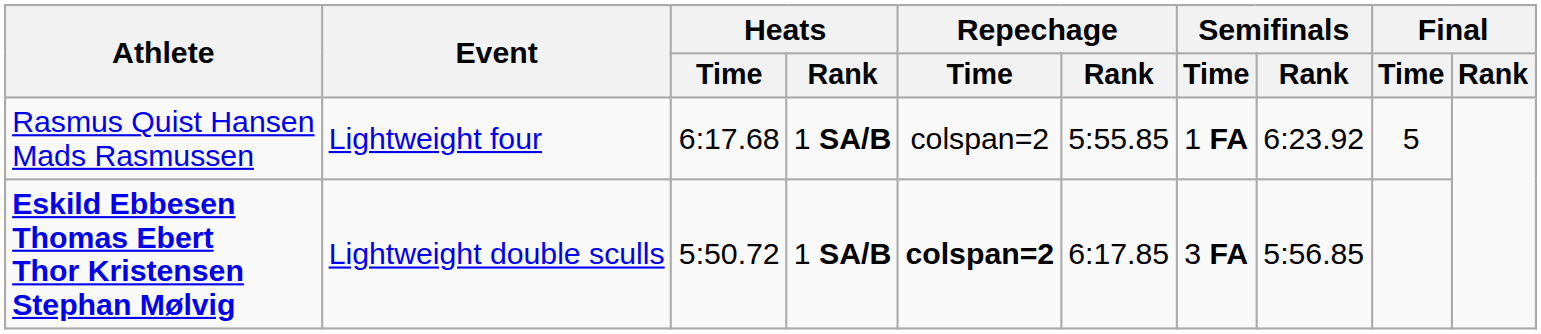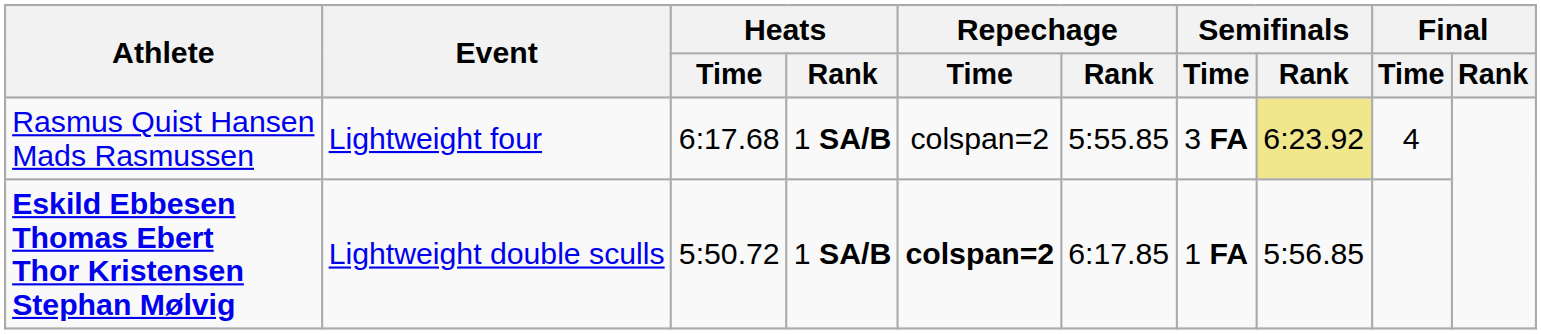(1216, 139) 1 FA -> (1216, 139) 3 FA
(1314, 139) no background -> (1314, 139) khaki background
(1411, 139) 5 -> (1411, 139) 4
(1216, 254) 3 FA -> (1216, 254) 1 FA
